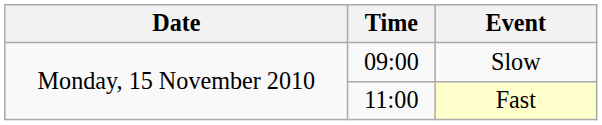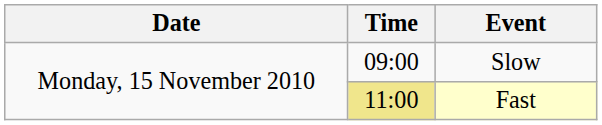(391, 100) no background -> (391, 100) khaki background
